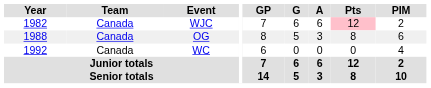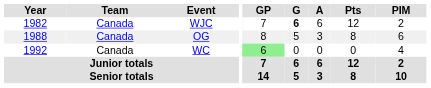(296, 23) normal -> (296, 23) bold
(353, 23) pink background -> (353, 23) no background
(263, 50) no background -> (263, 50) lightgreen background
